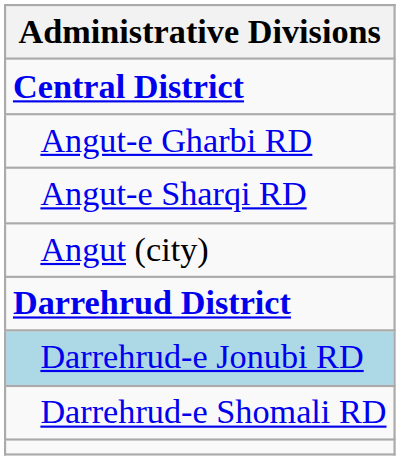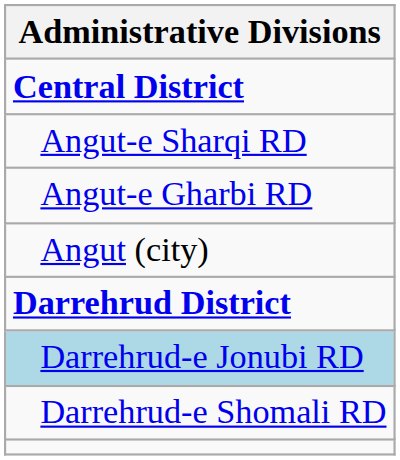(176, 140) Angut-e Gharbi RD -> (174, 140) Angut-e Sharqi RD
(174, 194) Angut-e Sharqi RD -> (176, 194) Angut-e Gharbi RD
